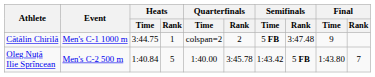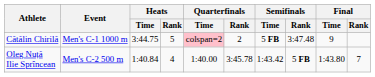(172, 40) 1 -> (172, 40) 5
(204, 40) no background -> (204, 40) pink background
(172, 60) 5 -> (172, 60) 4
